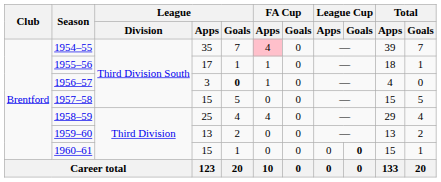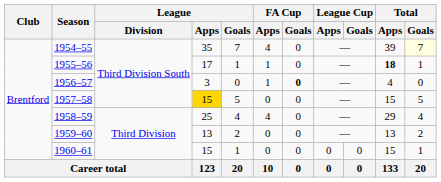(268, 47) pink background -> (268, 47) no background
(420, 47) no background -> (420, 47) lightyellow background
(390, 64) normal -> (390, 64) bold
(237, 82) bold -> (237, 82) normal
(298, 82) normal -> (298, 82) bold
(207, 99) no background -> (207, 99) gold background
(359, 151) bold -> (359, 151) normal
